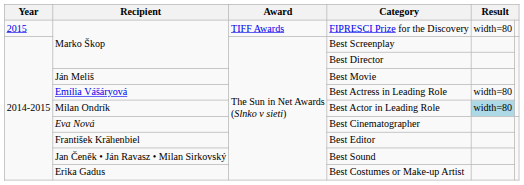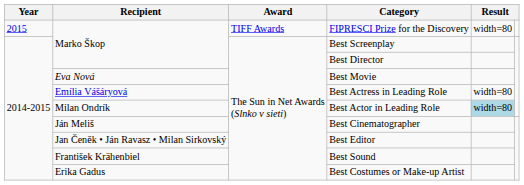(74, 76) Ján Meliš -> (75, 76) Eva Nová
(75, 124) Eva Nová -> (74, 124) Ján Meliš
(97, 140) František Krähenbiel -> (141, 140) Jan Čeněk • Ján Ravasz • Milan Sirkovský
(141, 156) Jan Čeněk • Ján Ravasz • Milan Sirkovský -> (97, 156) František Krähenbiel
